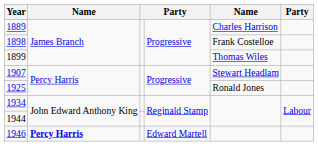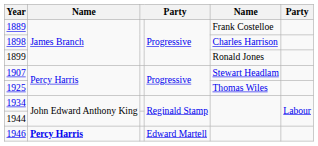(245, 27) Charles Harrison -> (243, 27) Frank Costelloe
(243, 42) Frank Costelloe -> (245, 42) Charles Harrison
(240, 57) Thomas Wiles -> (238, 57) Ronald Jones
(238, 88) Ronald Jones -> (240, 88) Thomas Wiles
